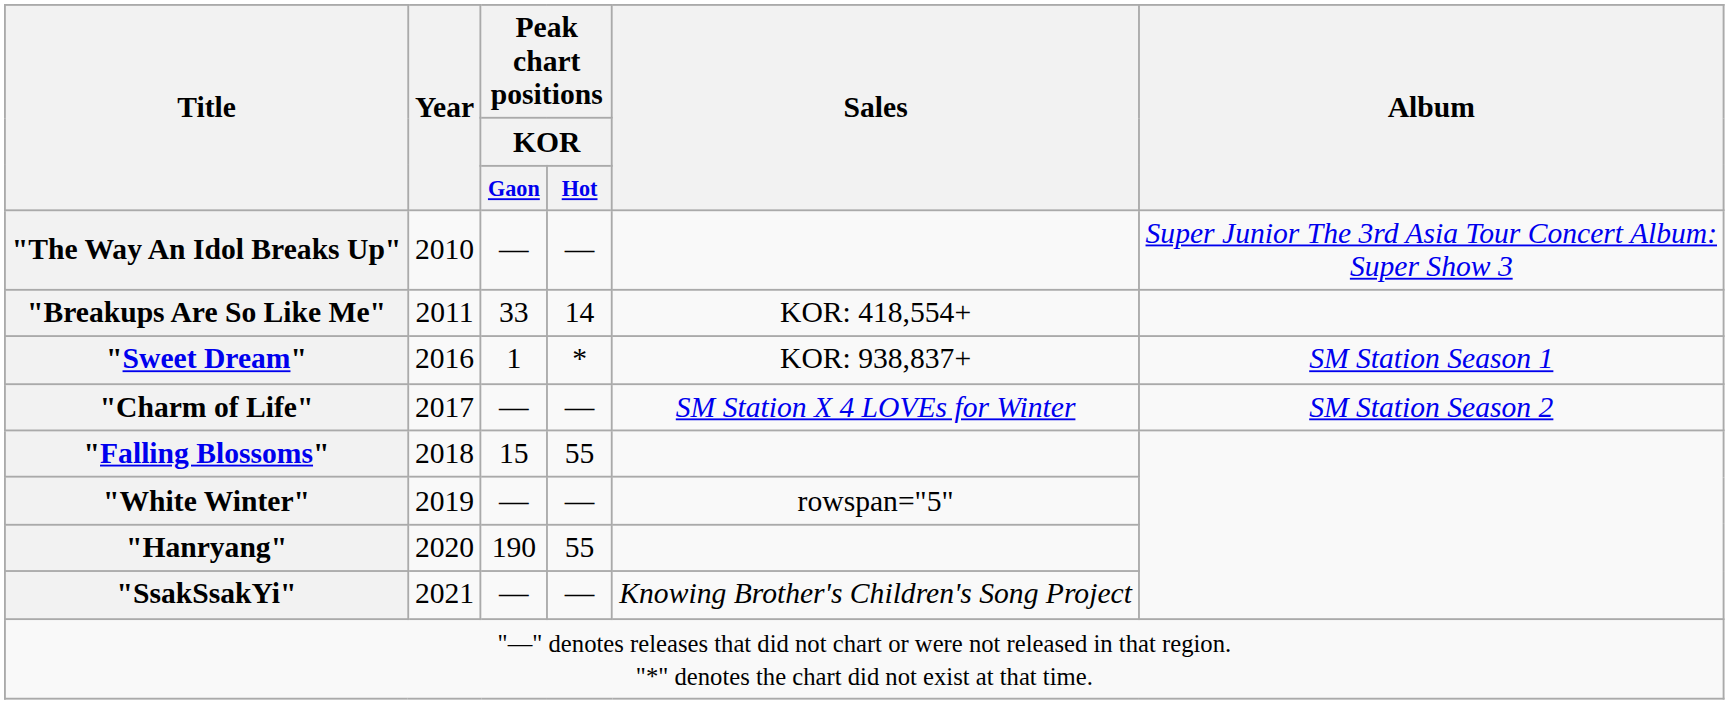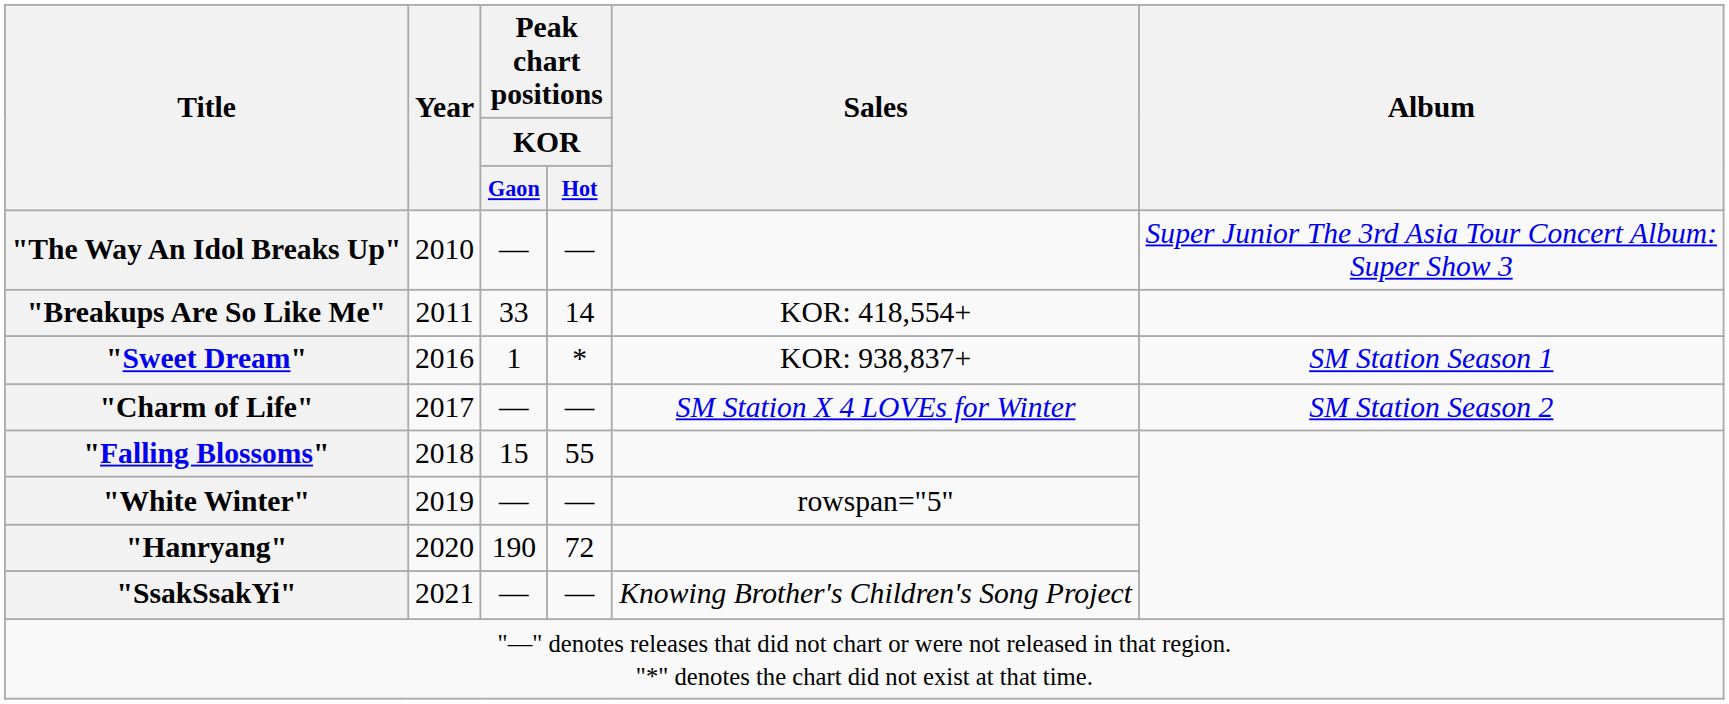(580, 547) 55 -> (580, 547) 72
